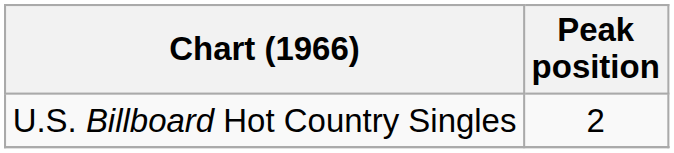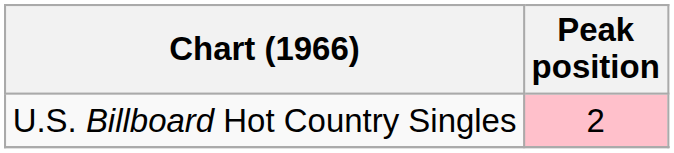(596, 119) no background -> (596, 119) pink background
